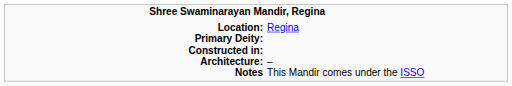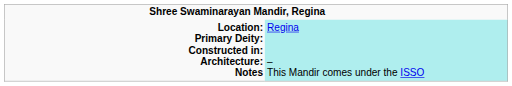(346, 50) no background -> (346, 50) paleturquoise background
